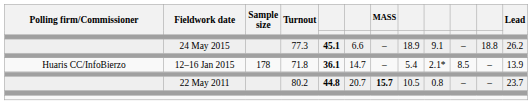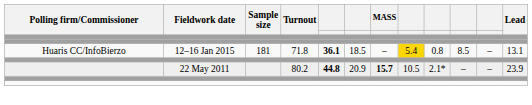- row: (205, 46)
(263, 65) 178 -> (263, 51) 181
(358, 65) 14.7 -> (358, 51) 18.5
(411, 65) no background -> (411, 51) gold background
(437, 65) 2.1* -> (437, 51) 0.8
(515, 65) 13.9 -> (515, 51) 13.1
(358, 83) 20.7 -> (358, 69) 20.9
(437, 83) 0.8 -> (437, 69) 2.1*
(515, 83) 23.7 -> (515, 69) 23.9
